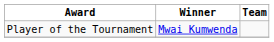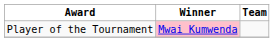(198, 29) no background -> (198, 29) pink background
